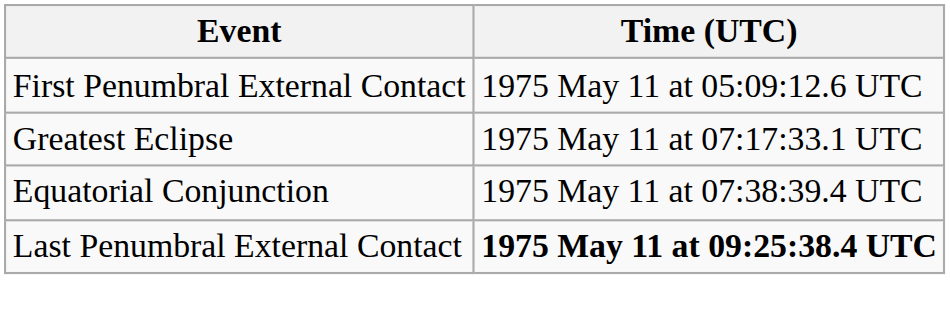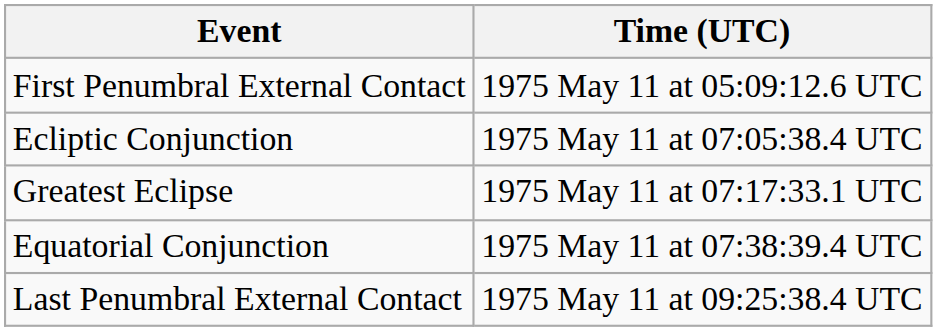+ row: (153, 138)
(709, 245) bold -> (702, 298) normal
